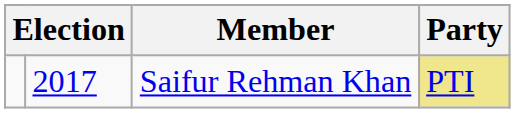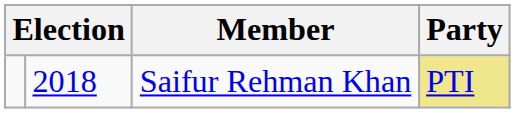(65, 81) 2017 -> (65, 81) 2018
